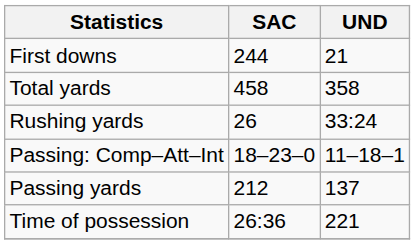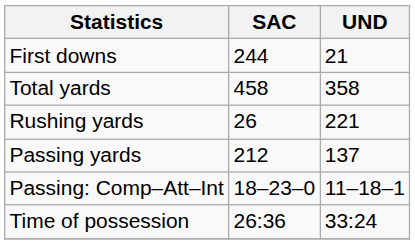(351, 121) 33:24 -> (342, 121) 221
rows swapped: (75, 188) <-> (117, 155)
(342, 221) 221 -> (351, 221) 33:24
